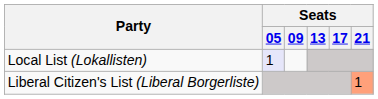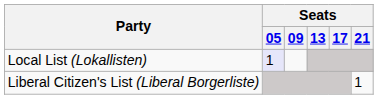(358, 82) lightsalmon background -> (358, 82) no background
